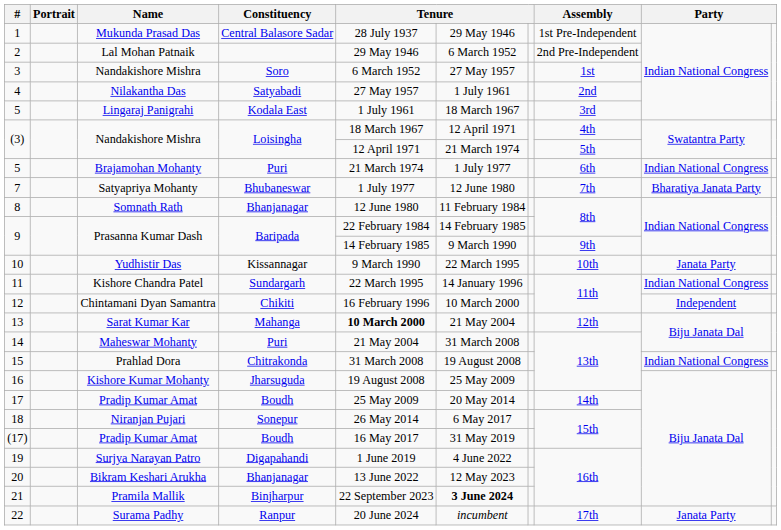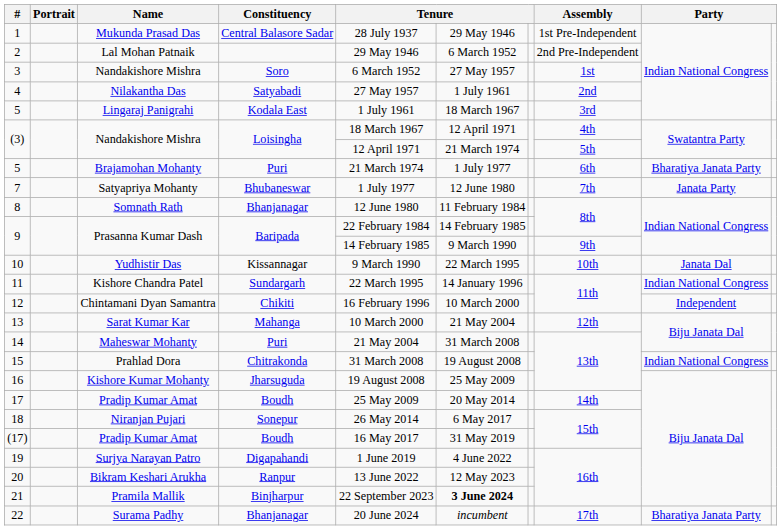(706, 168) Indian National Congress -> (706, 168) Bharatiya Janata Party
(706, 187) Bharatiya Janata Party -> (706, 187) Janata Party
(706, 264) Janata Party -> (706, 264) Janata Dal
(386, 322) bold -> (386, 322) normal
(277, 476) Bhanjanagar -> (277, 476) Ranpur
(277, 515) Ranpur -> (277, 515) Bhanjanagar
(706, 515) Janata Party -> (706, 515) Bharatiya Janata Party
